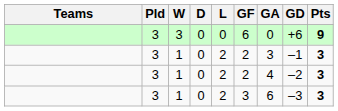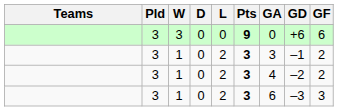columns swapped: (246, 14) <-> (321, 14)
